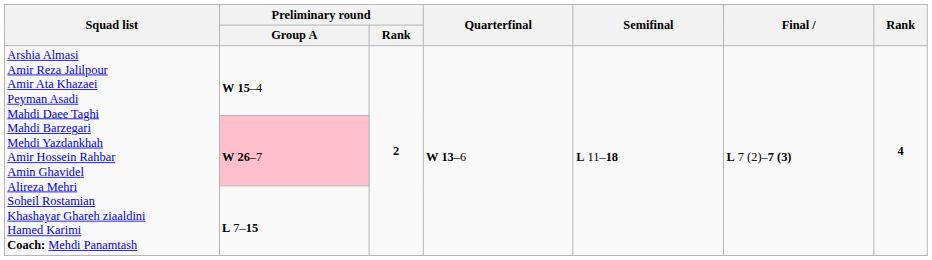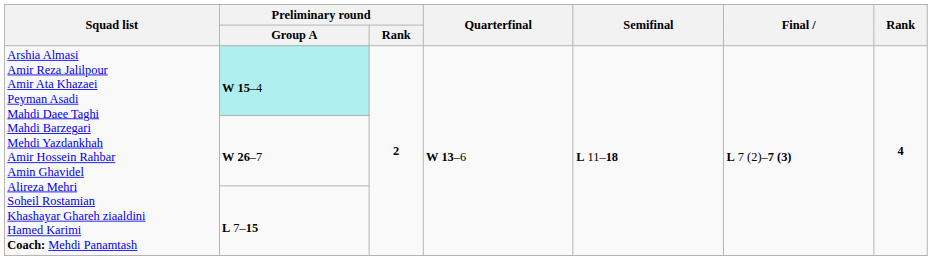(242, 88) no background -> (242, 88) paleturquoise background
(242, 158) pink background -> (242, 158) no background
